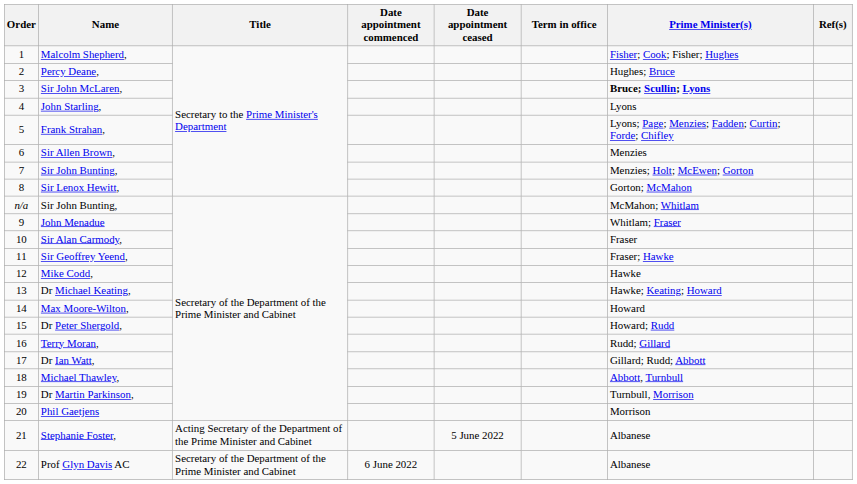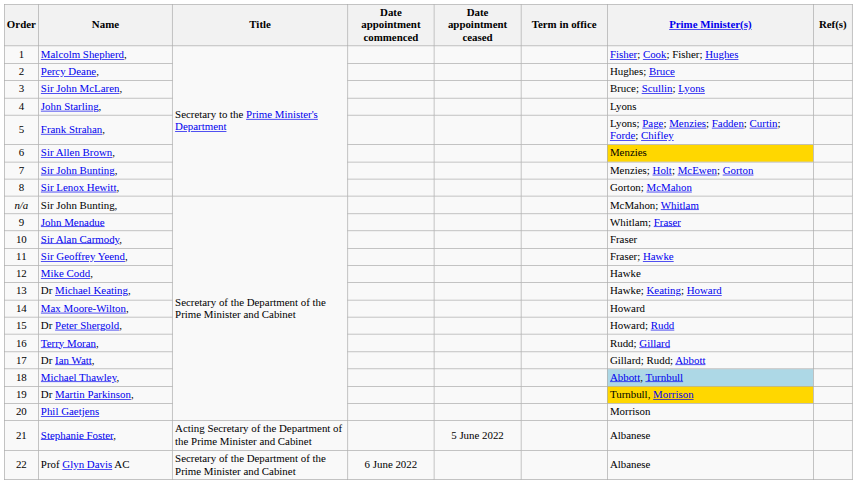(660, 89) bold -> (657, 89) normal
(628, 153) no background -> (628, 153) gold background
(647, 377) no background -> (647, 377) lightblue background
(652, 394) no background -> (652, 394) gold background
